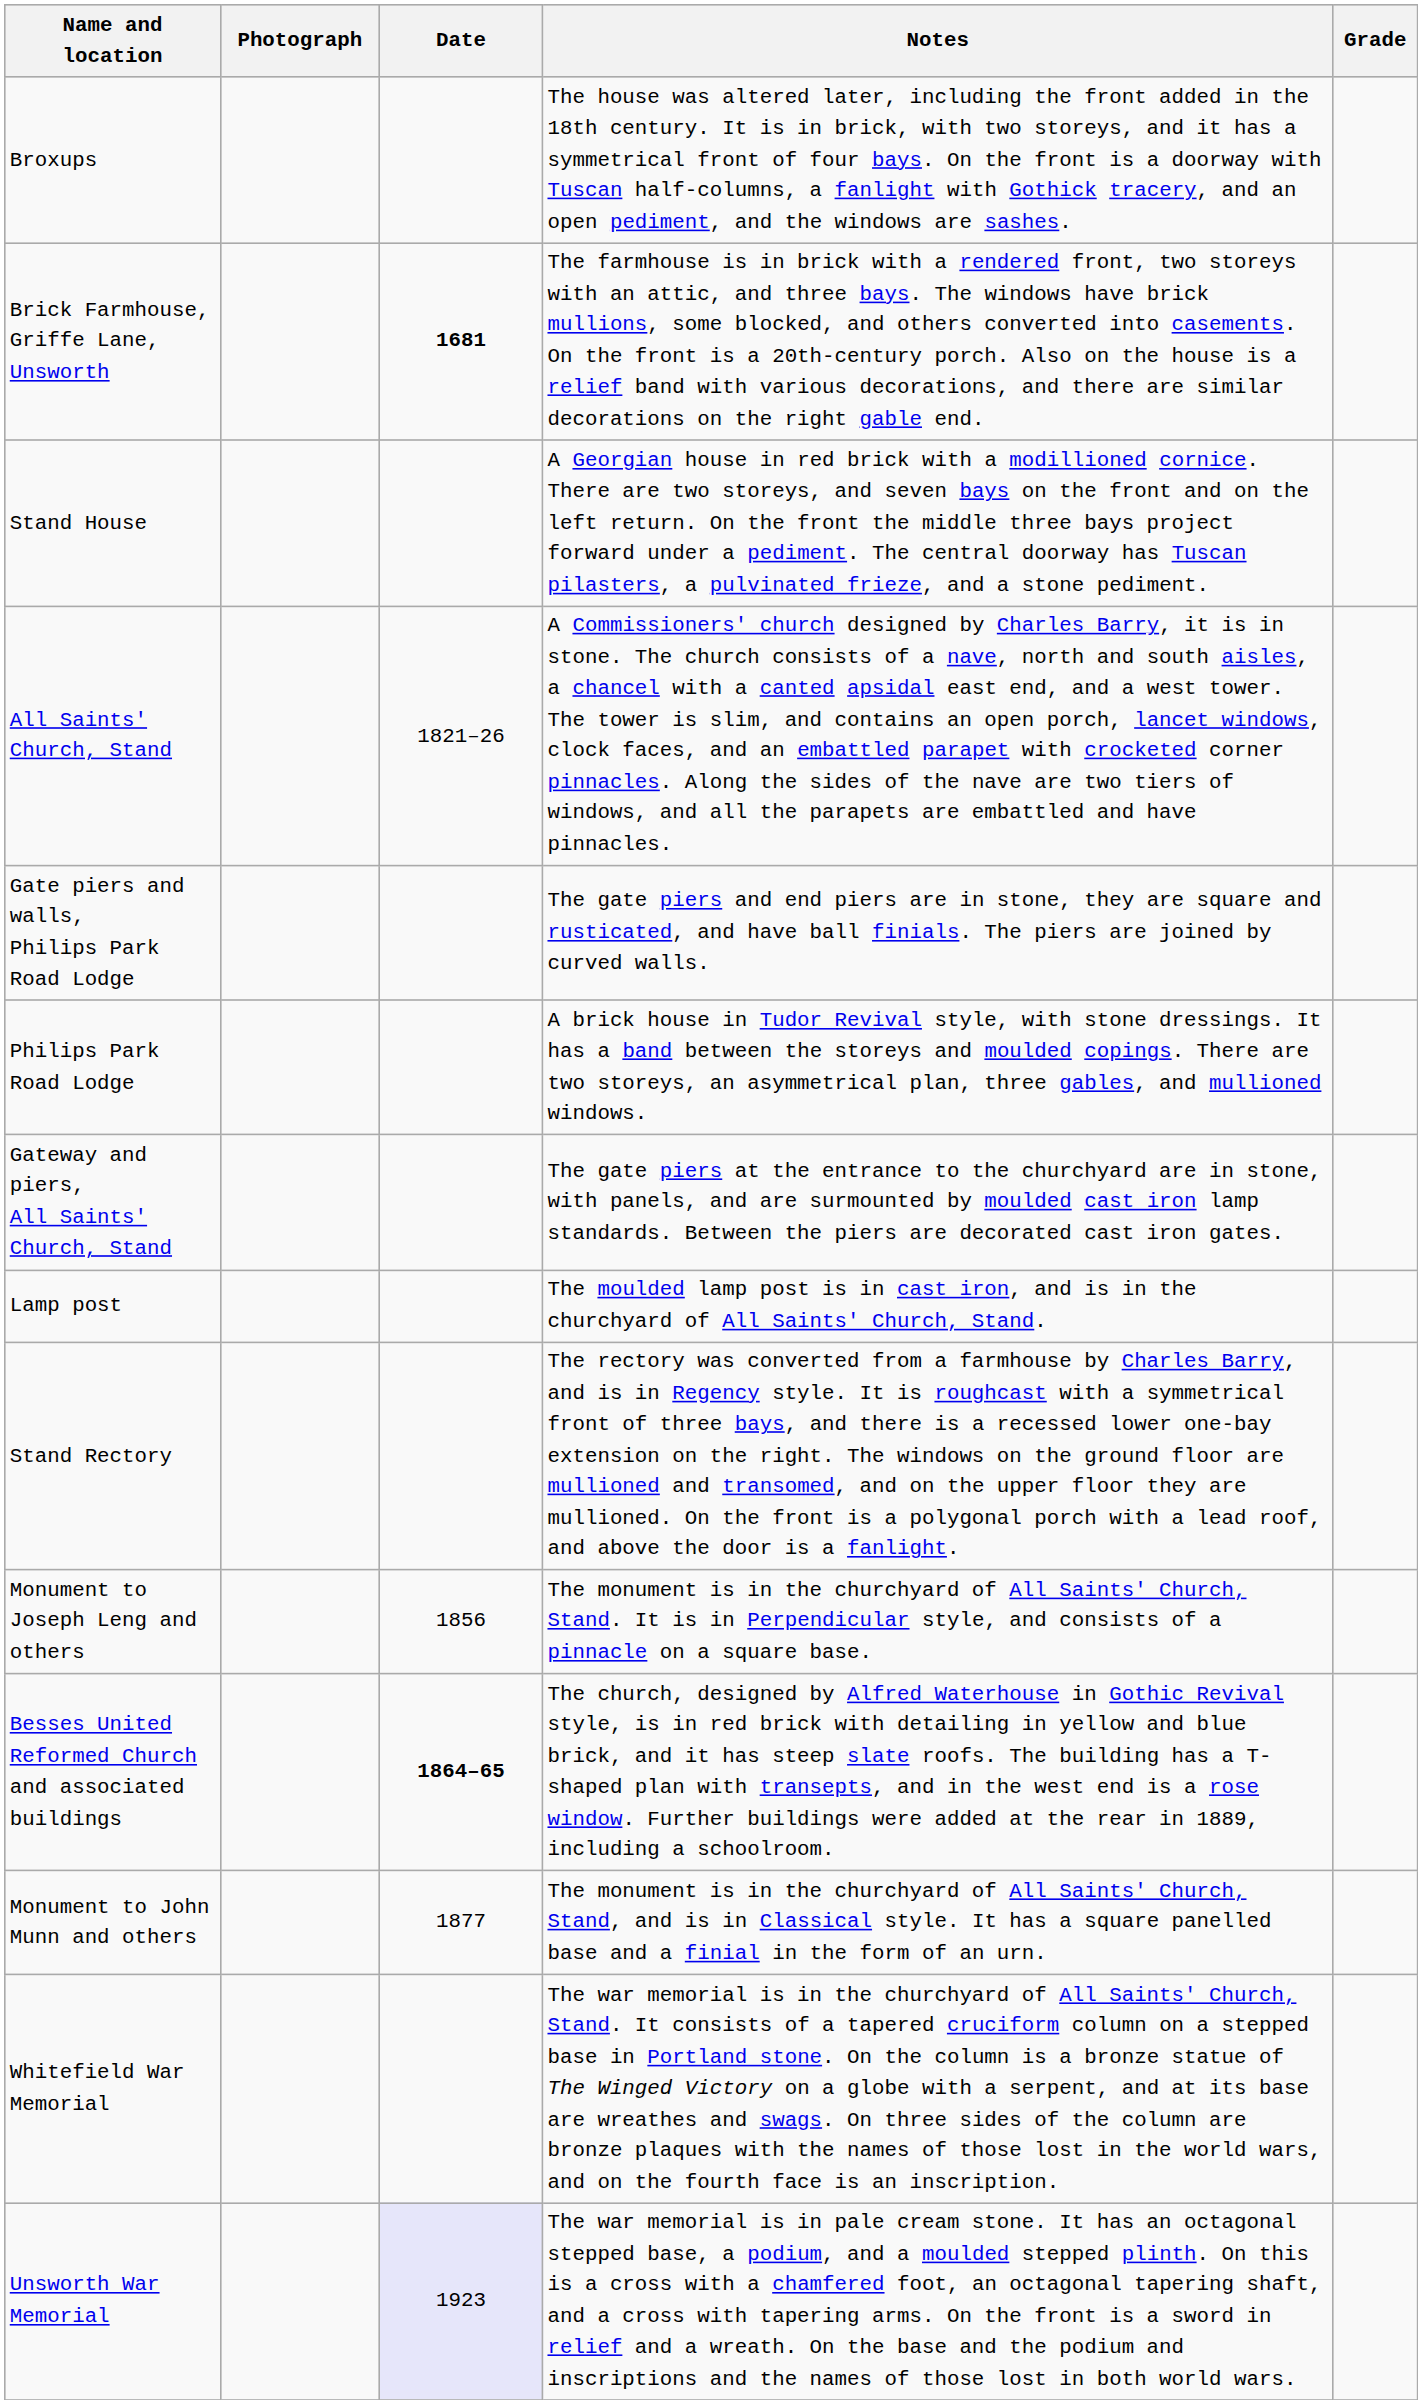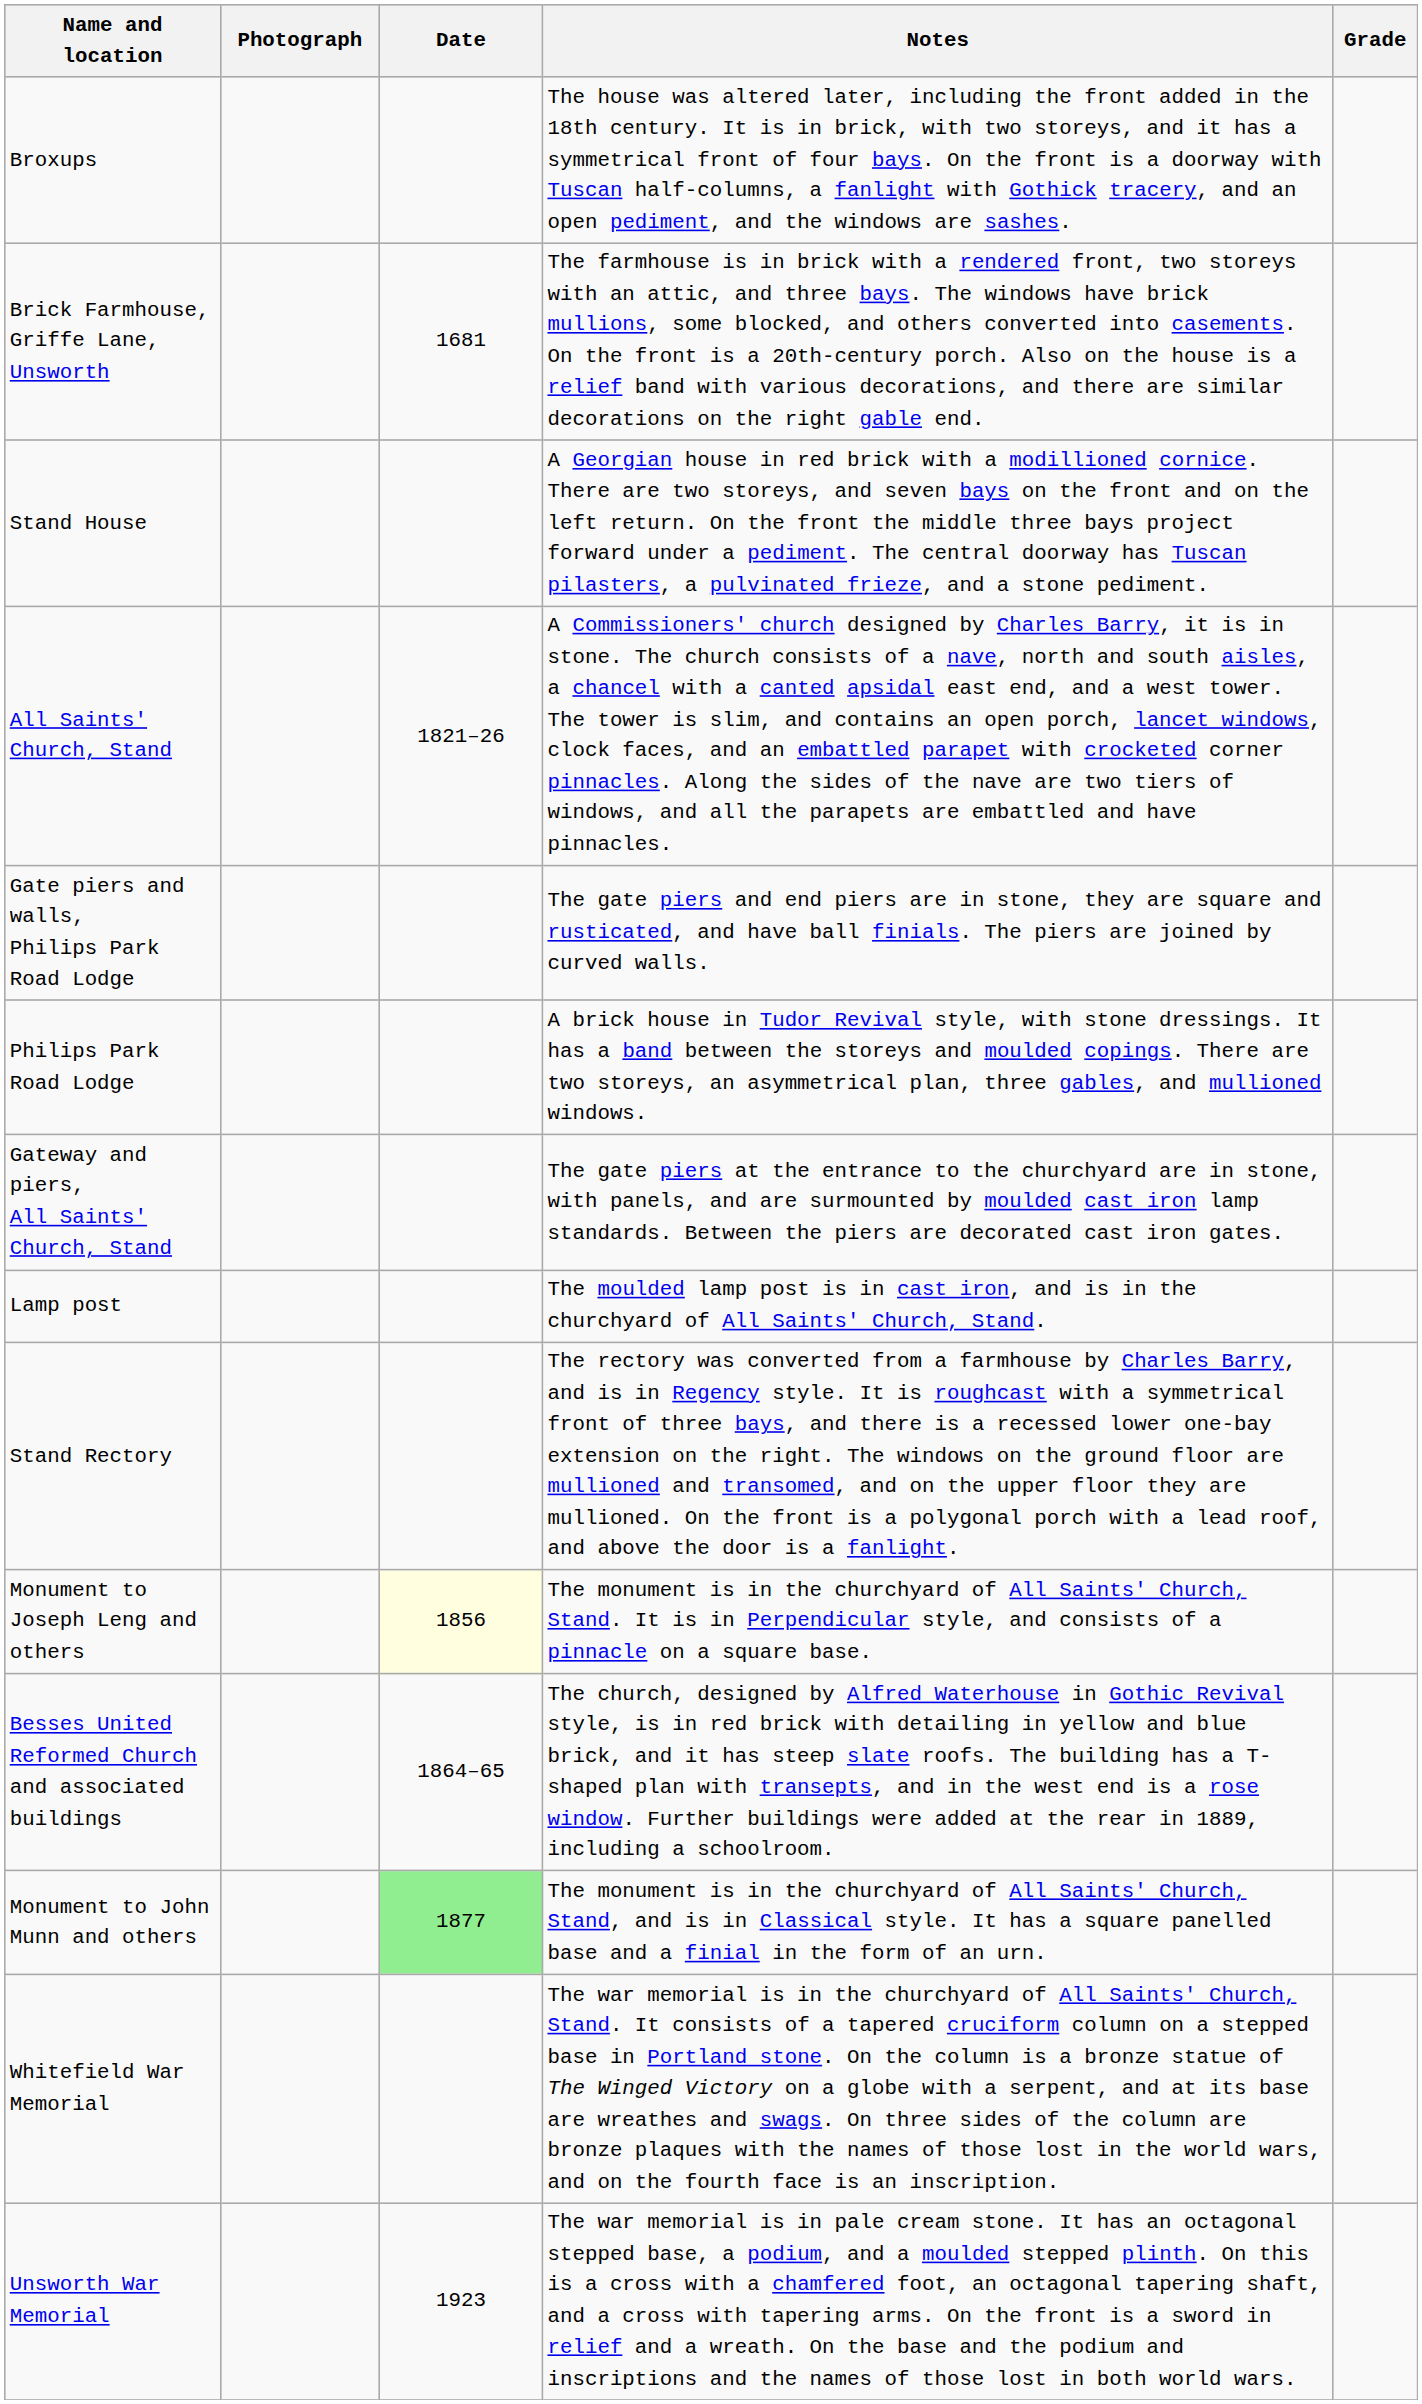(461, 341) bold -> (461, 341) normal
(461, 1622) no background -> (461, 1622) lightyellow background
(461, 1772) bold -> (461, 1772) normal
(461, 1922) no background -> (461, 1922) lightgreen background
(461, 2301) lavender background -> (461, 2301) no background
